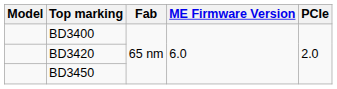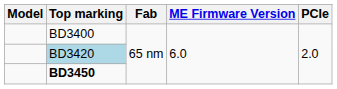(72, 53) no background -> (72, 53) lightblue background
(72, 73) normal -> (72, 73) bold
